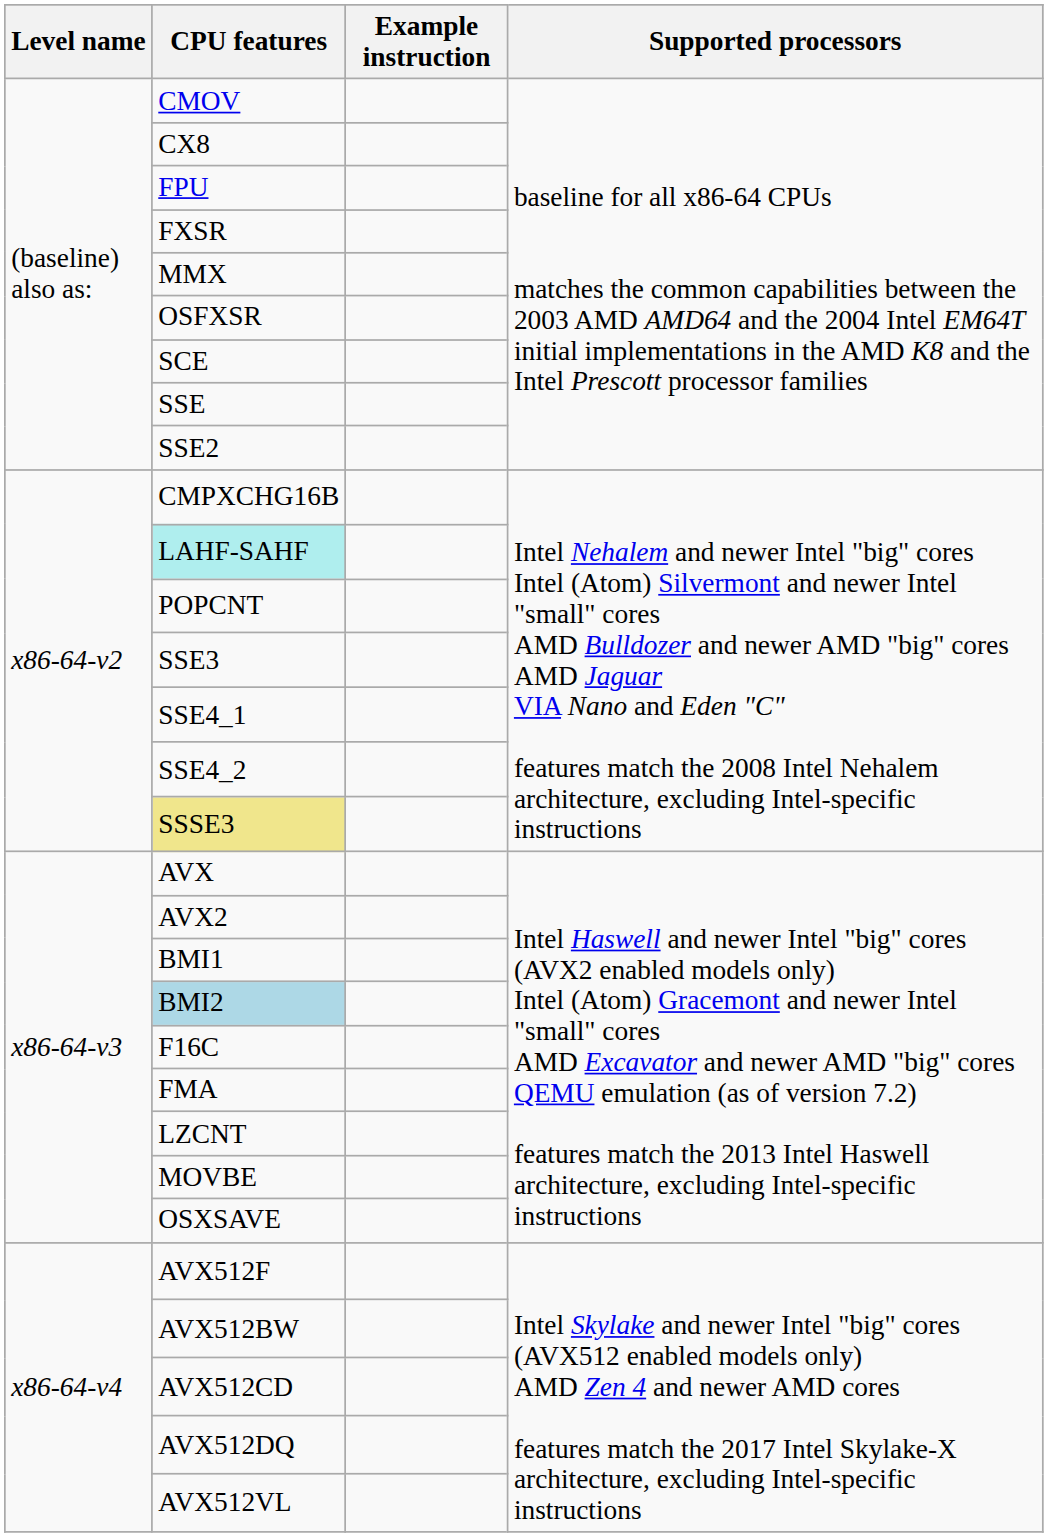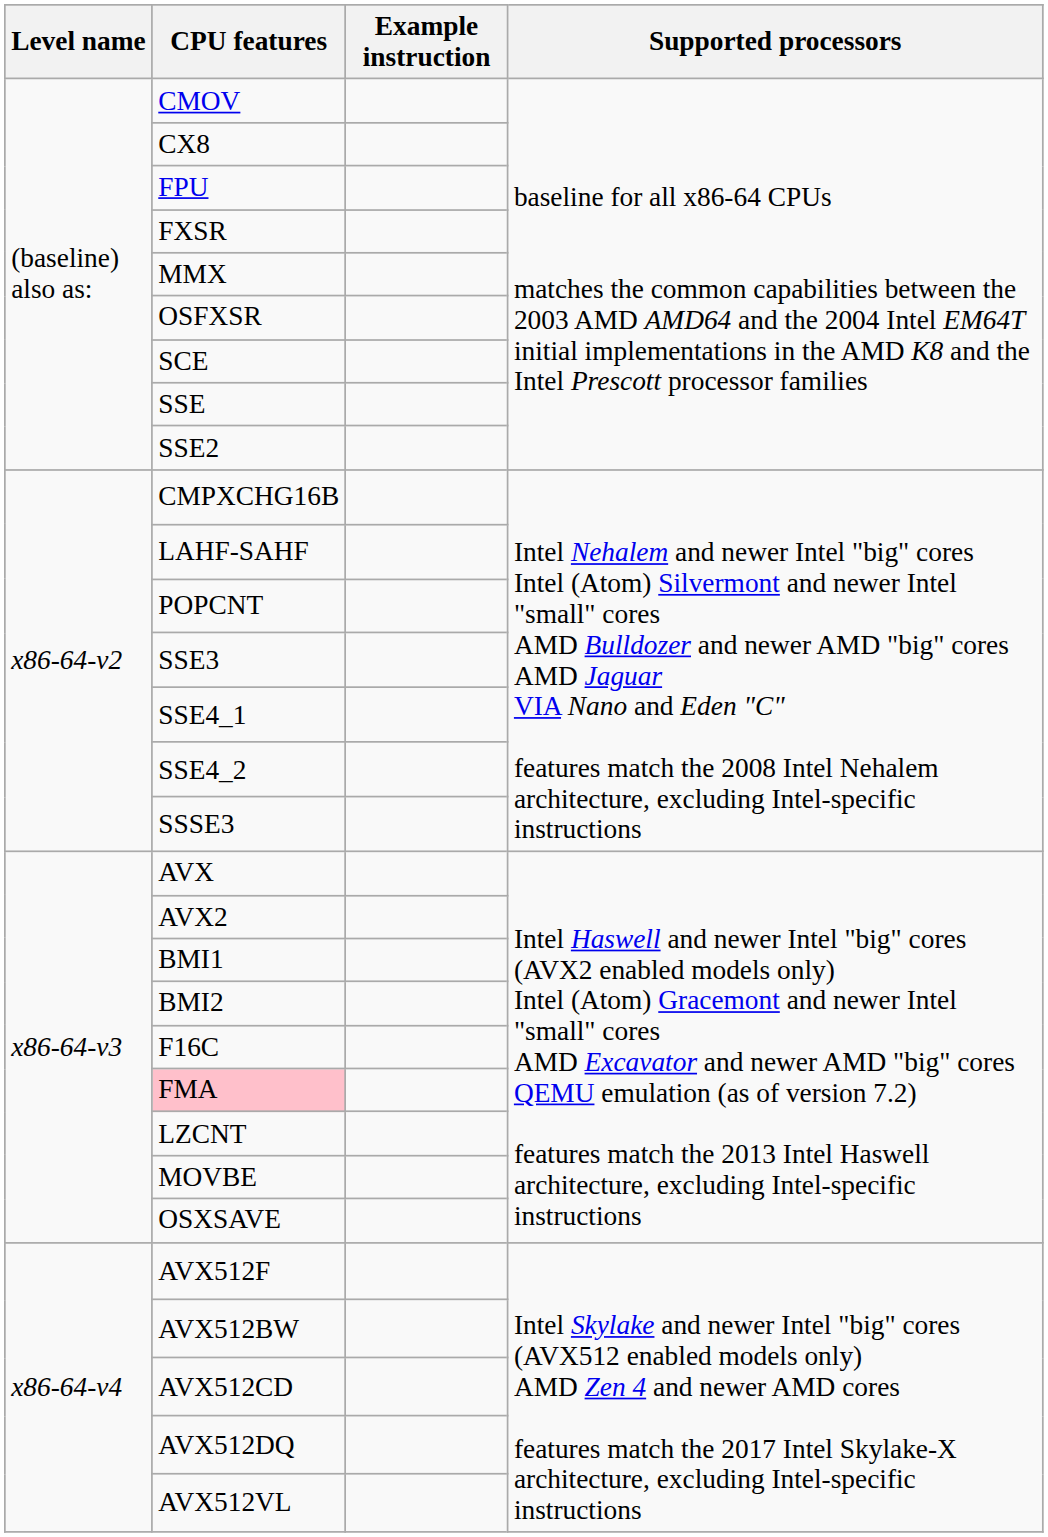(234, 551) paleturquoise background -> (234, 551) no background
(196, 823) khaki background -> (196, 823) no background
(191, 1003) lightblue background -> (191, 1003) no background
(188, 1089) no background -> (188, 1089) pink background
